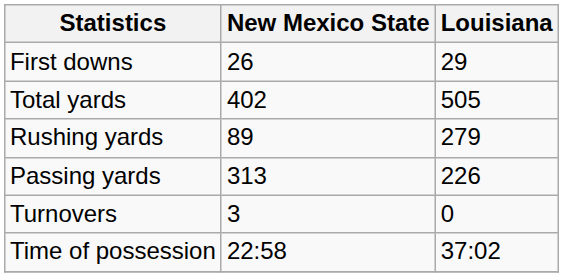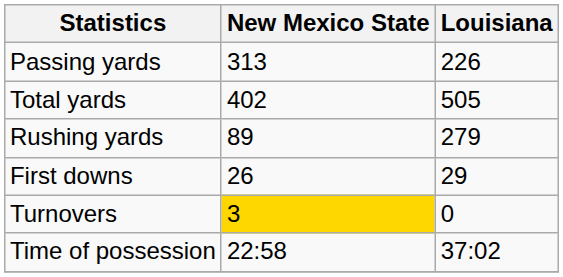rows swapped: (71, 61) <-> (85, 175)
(234, 213) no background -> (234, 213) gold background
